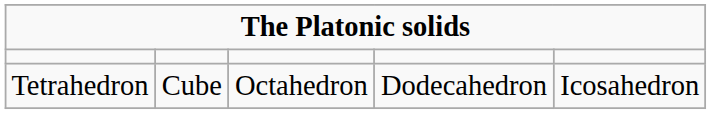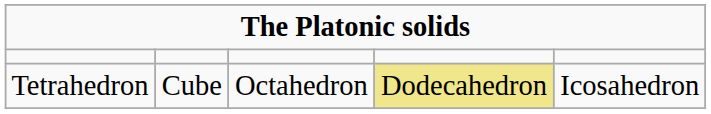(464, 85) no background -> (464, 85) khaki background
